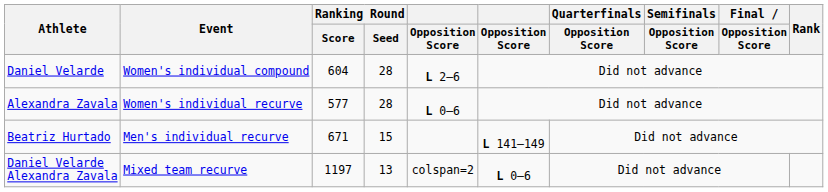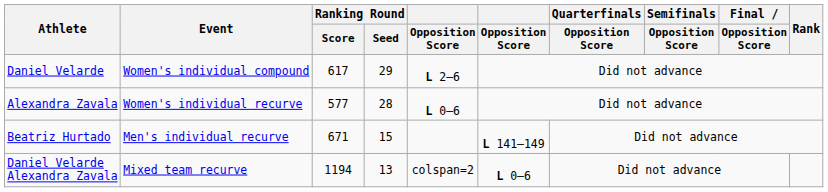(338, 71) 604 -> (338, 71) 617
(386, 71) 28 -> (386, 71) 29
(338, 170) 1197 -> (338, 170) 1194
